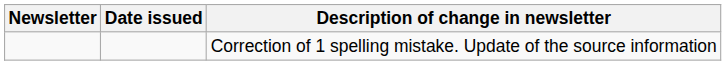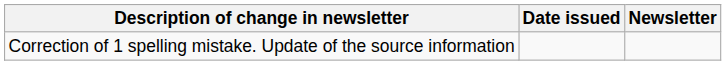columns swapped: (53, 18) <-> (464, 18)
